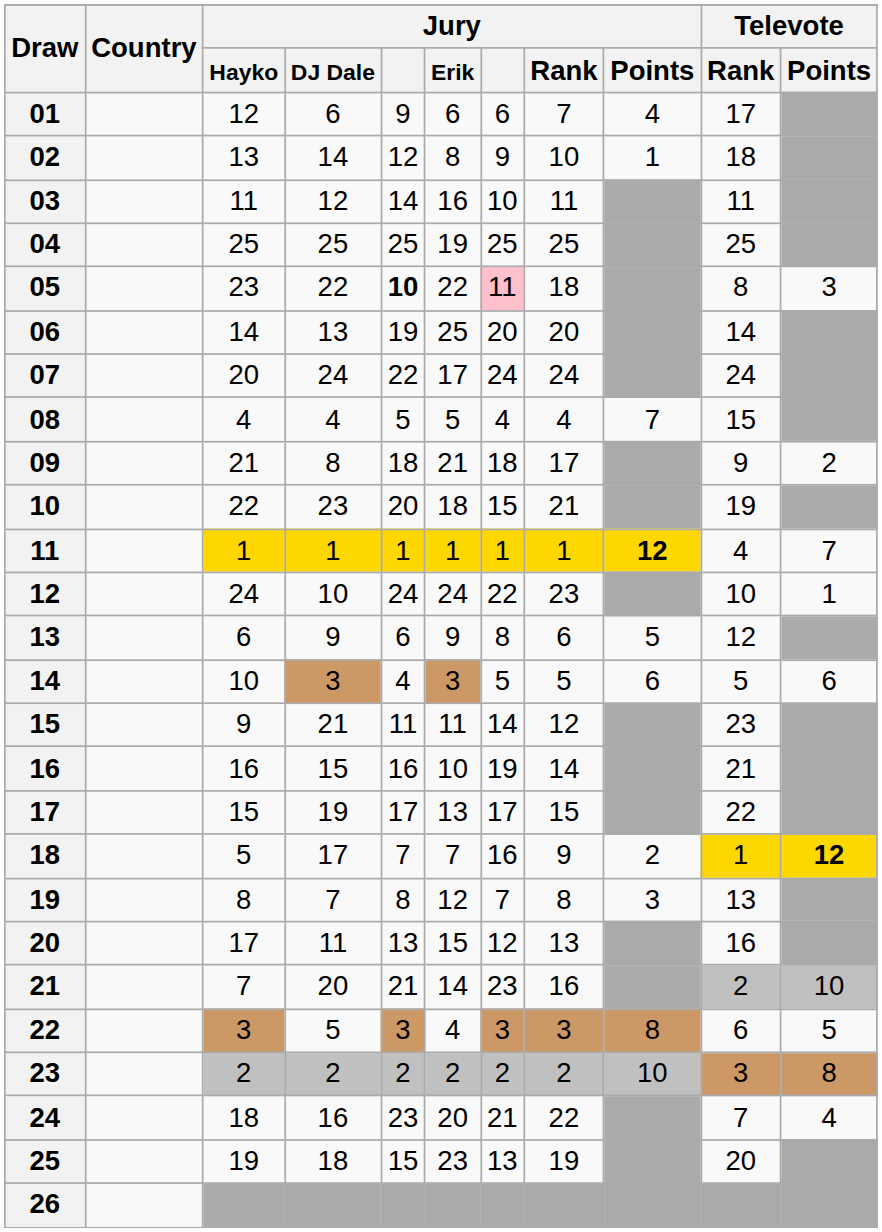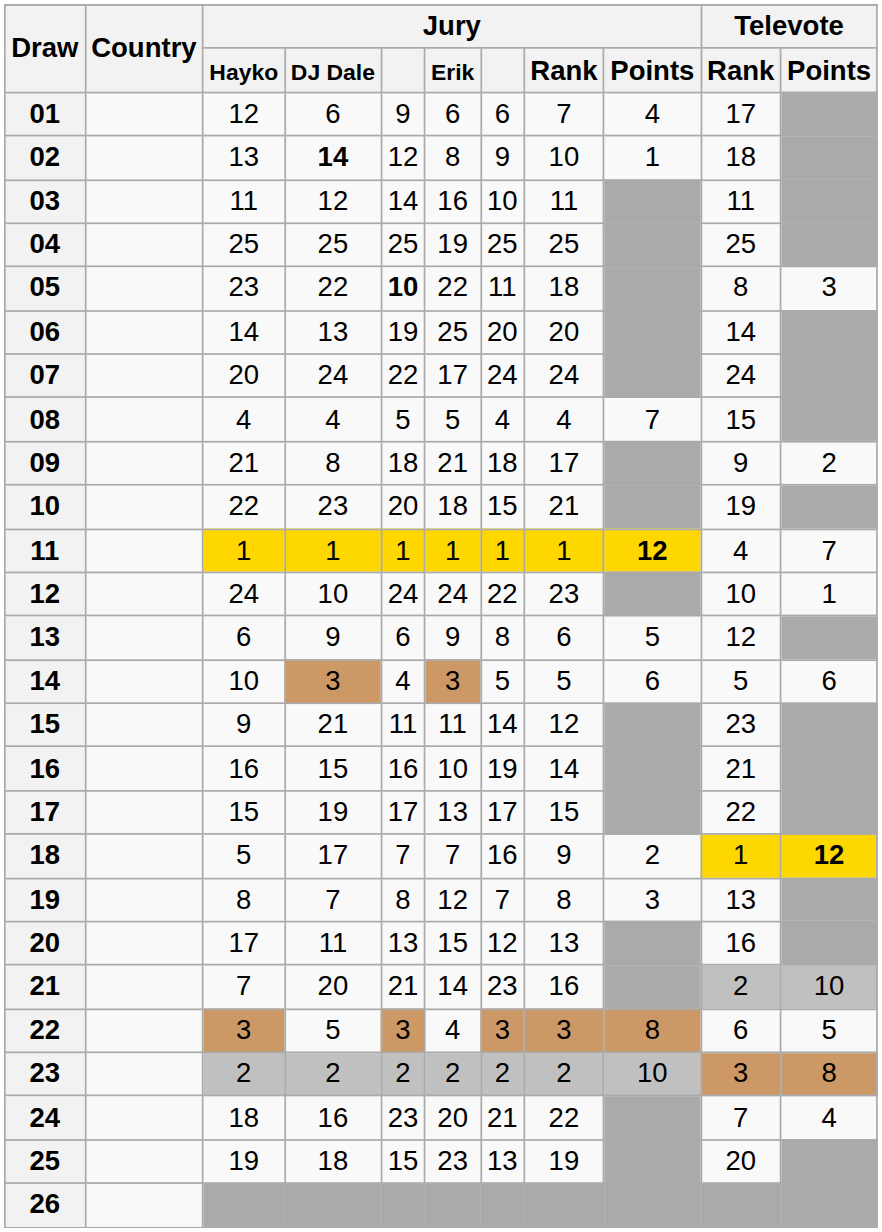(333, 157) normal -> (333, 157) bold
(502, 288) pink background -> (502, 288) no background
